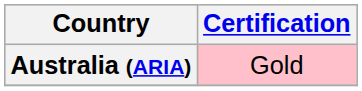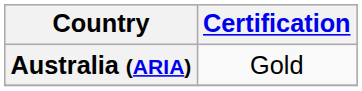(277, 64) pink background -> (277, 64) no background
